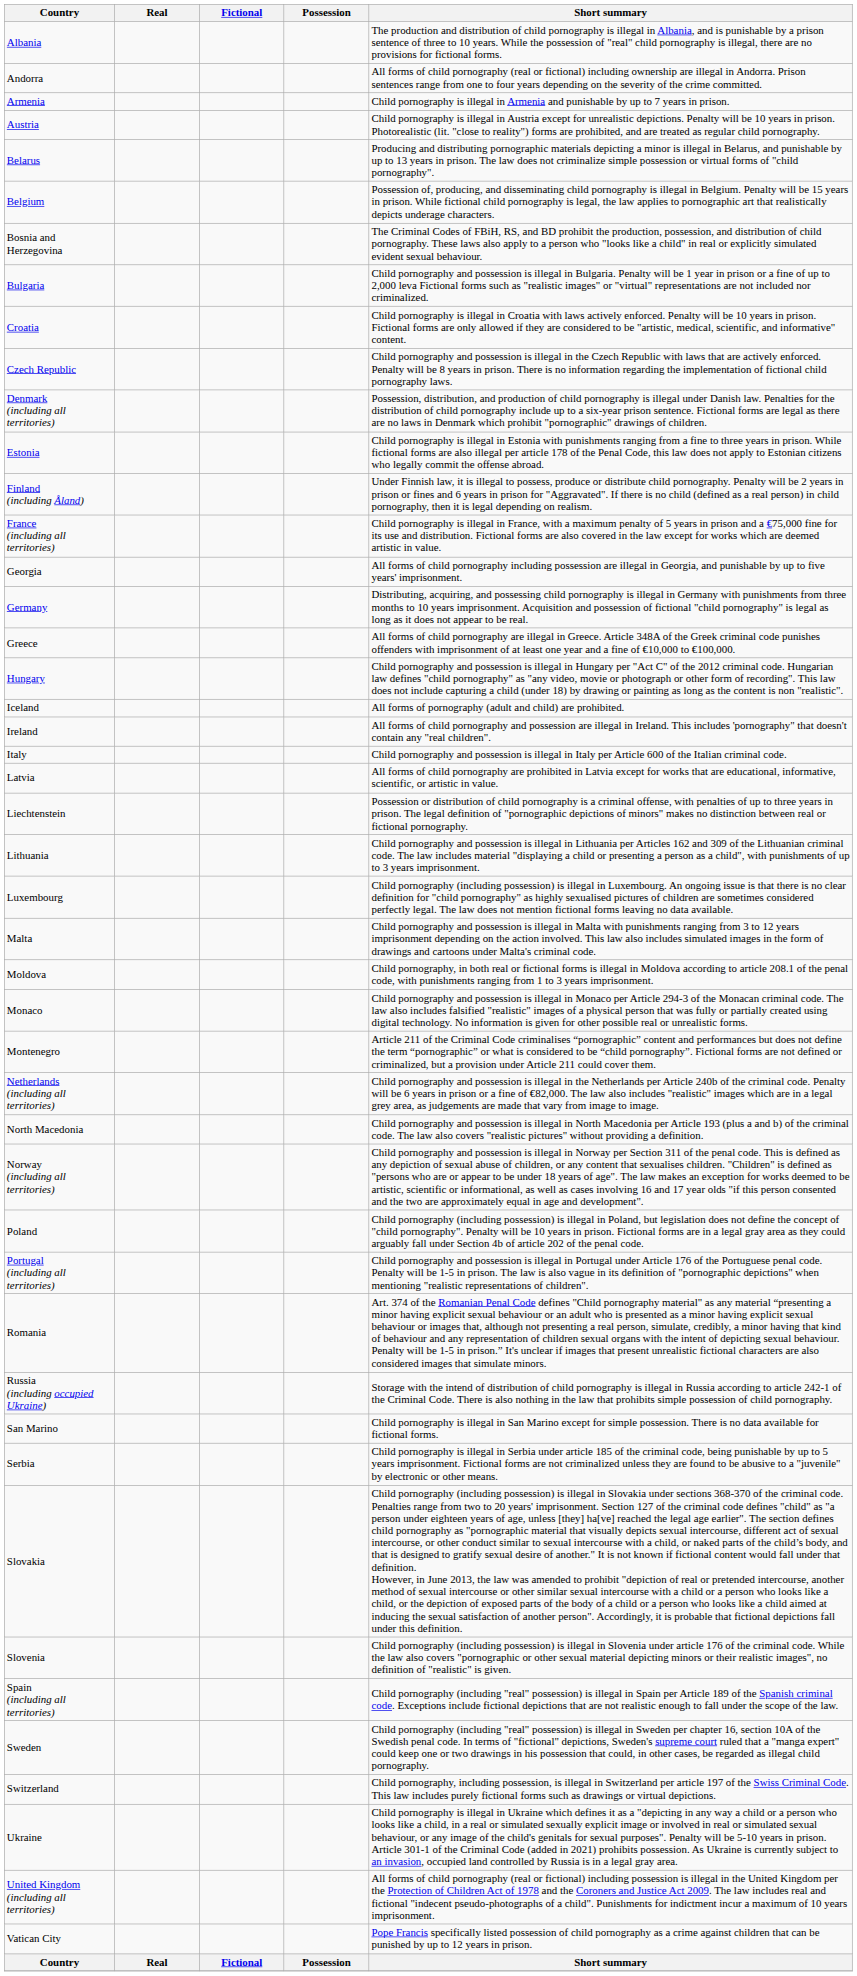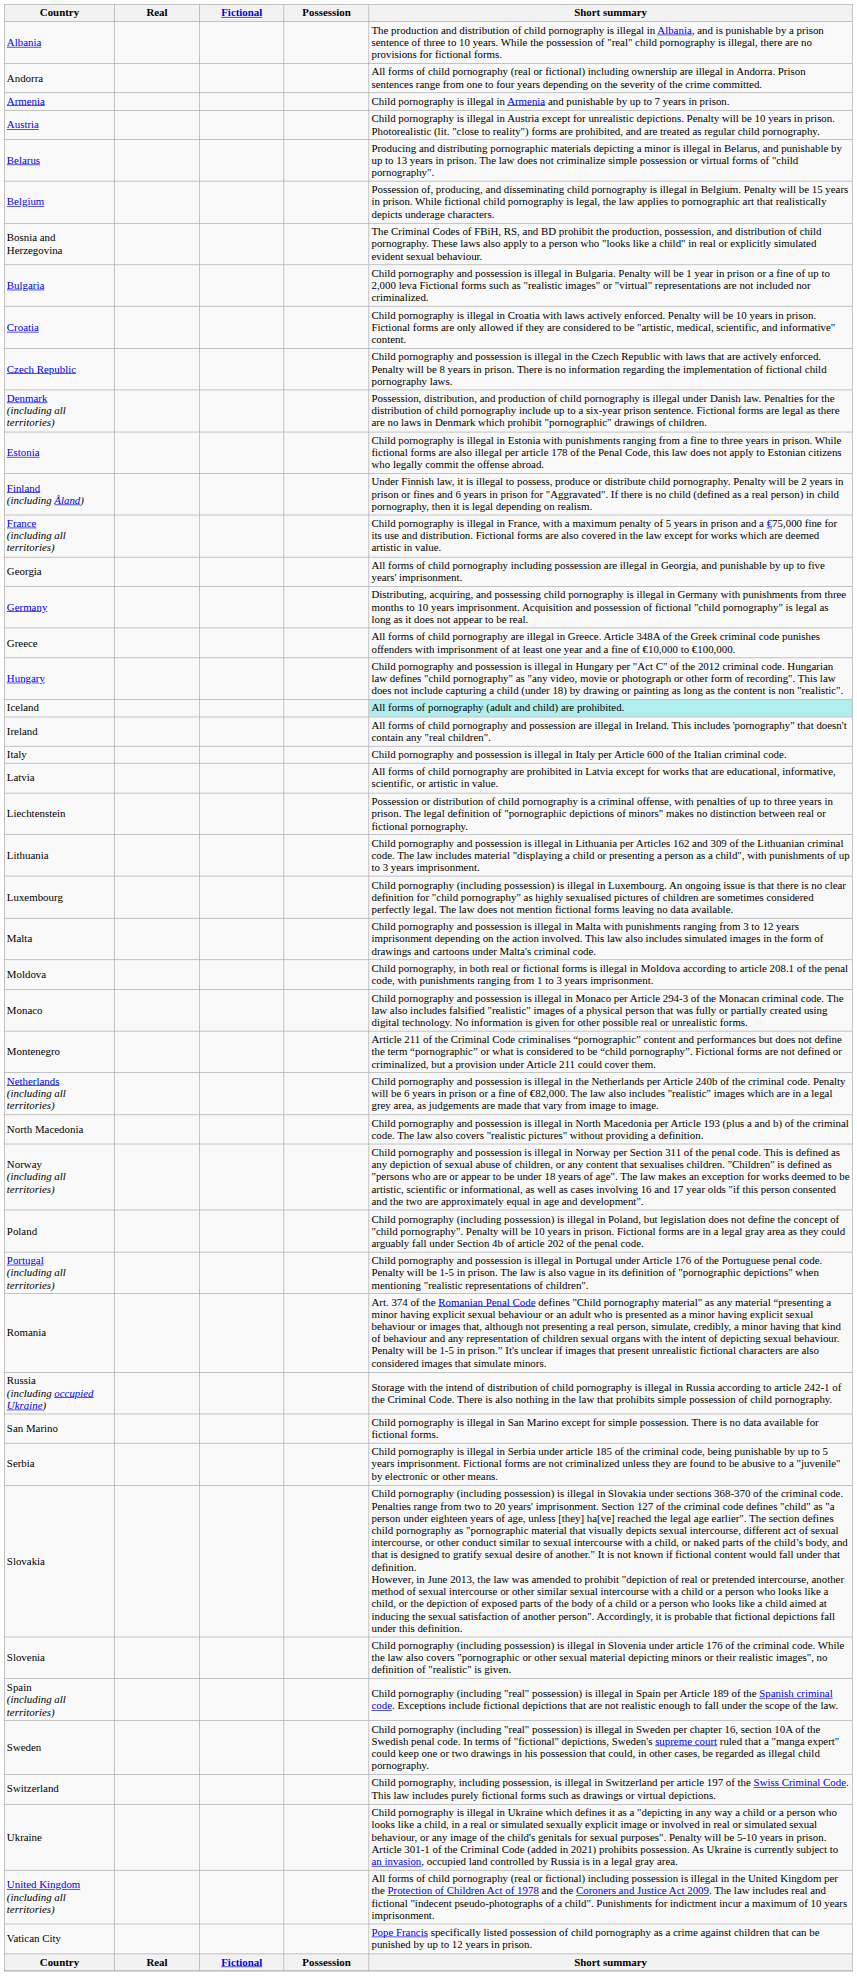(498, 708) no background -> (498, 708) paleturquoise background
